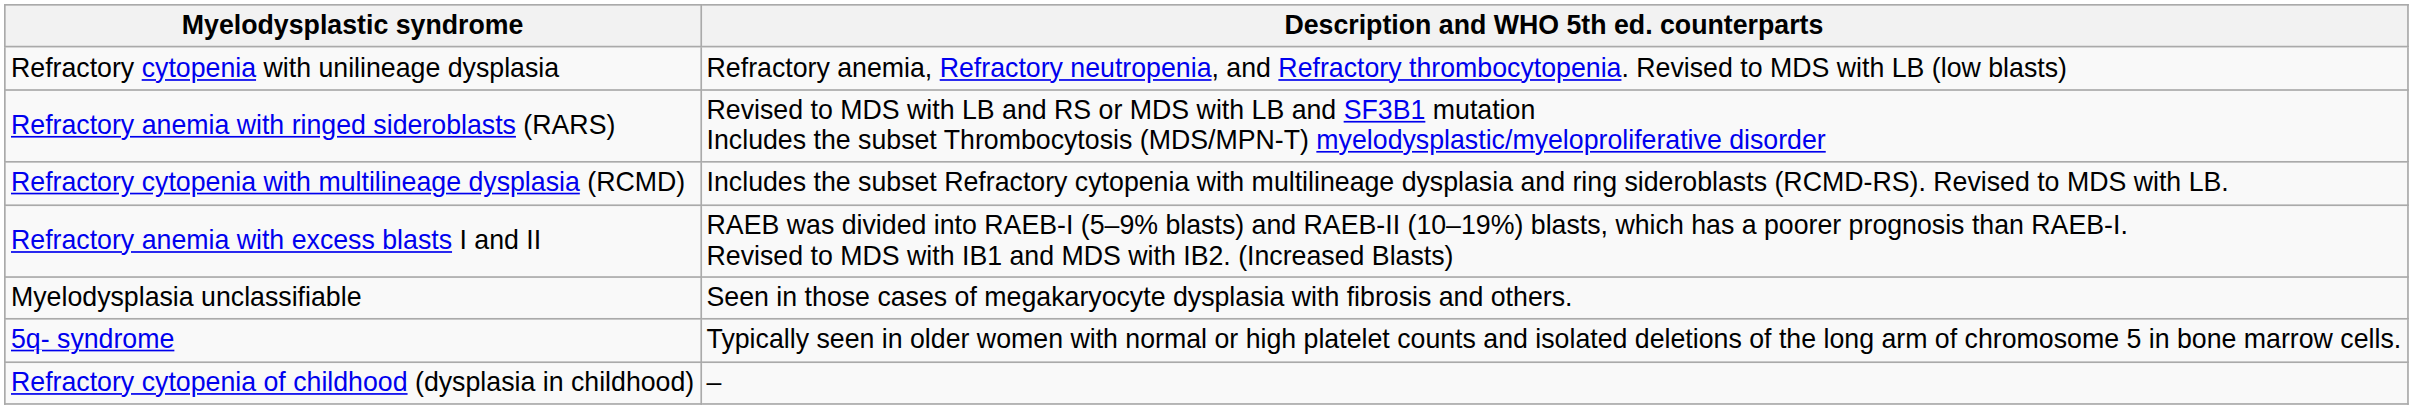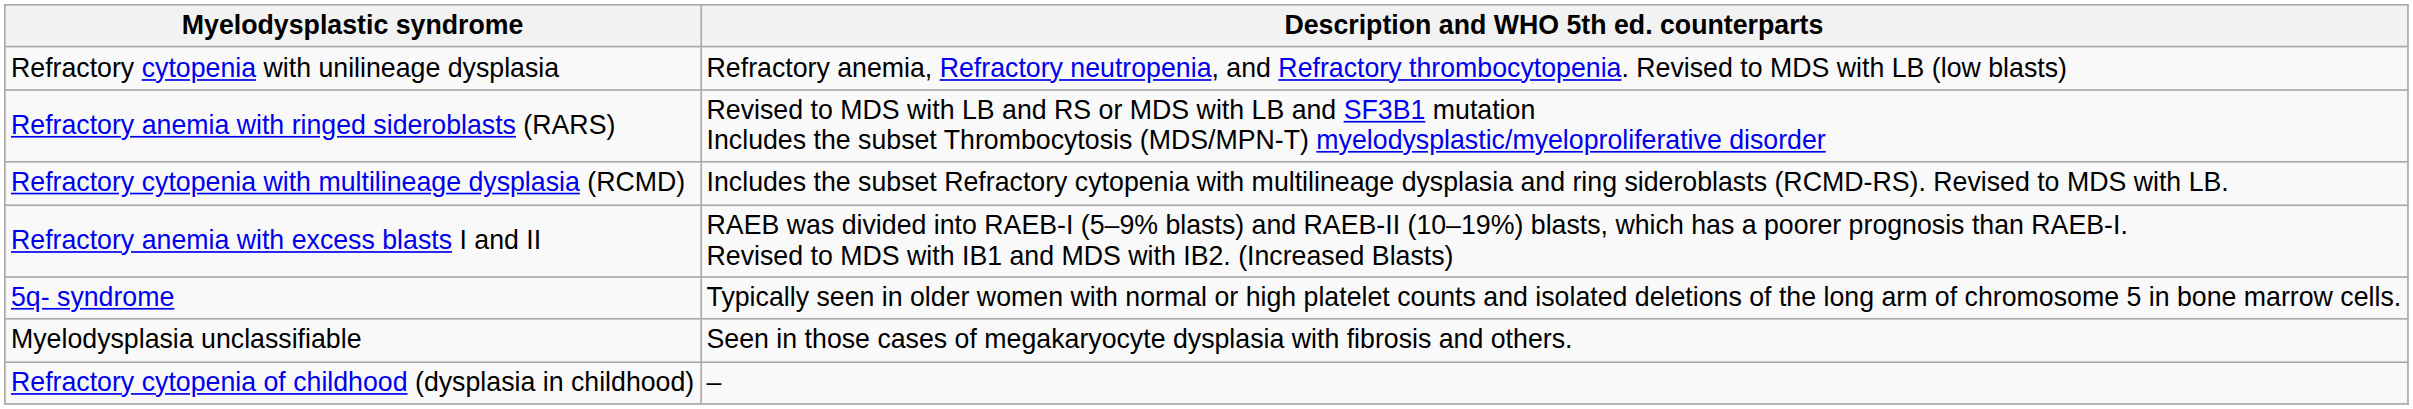rows swapped: (93, 340) <-> (186, 297)
